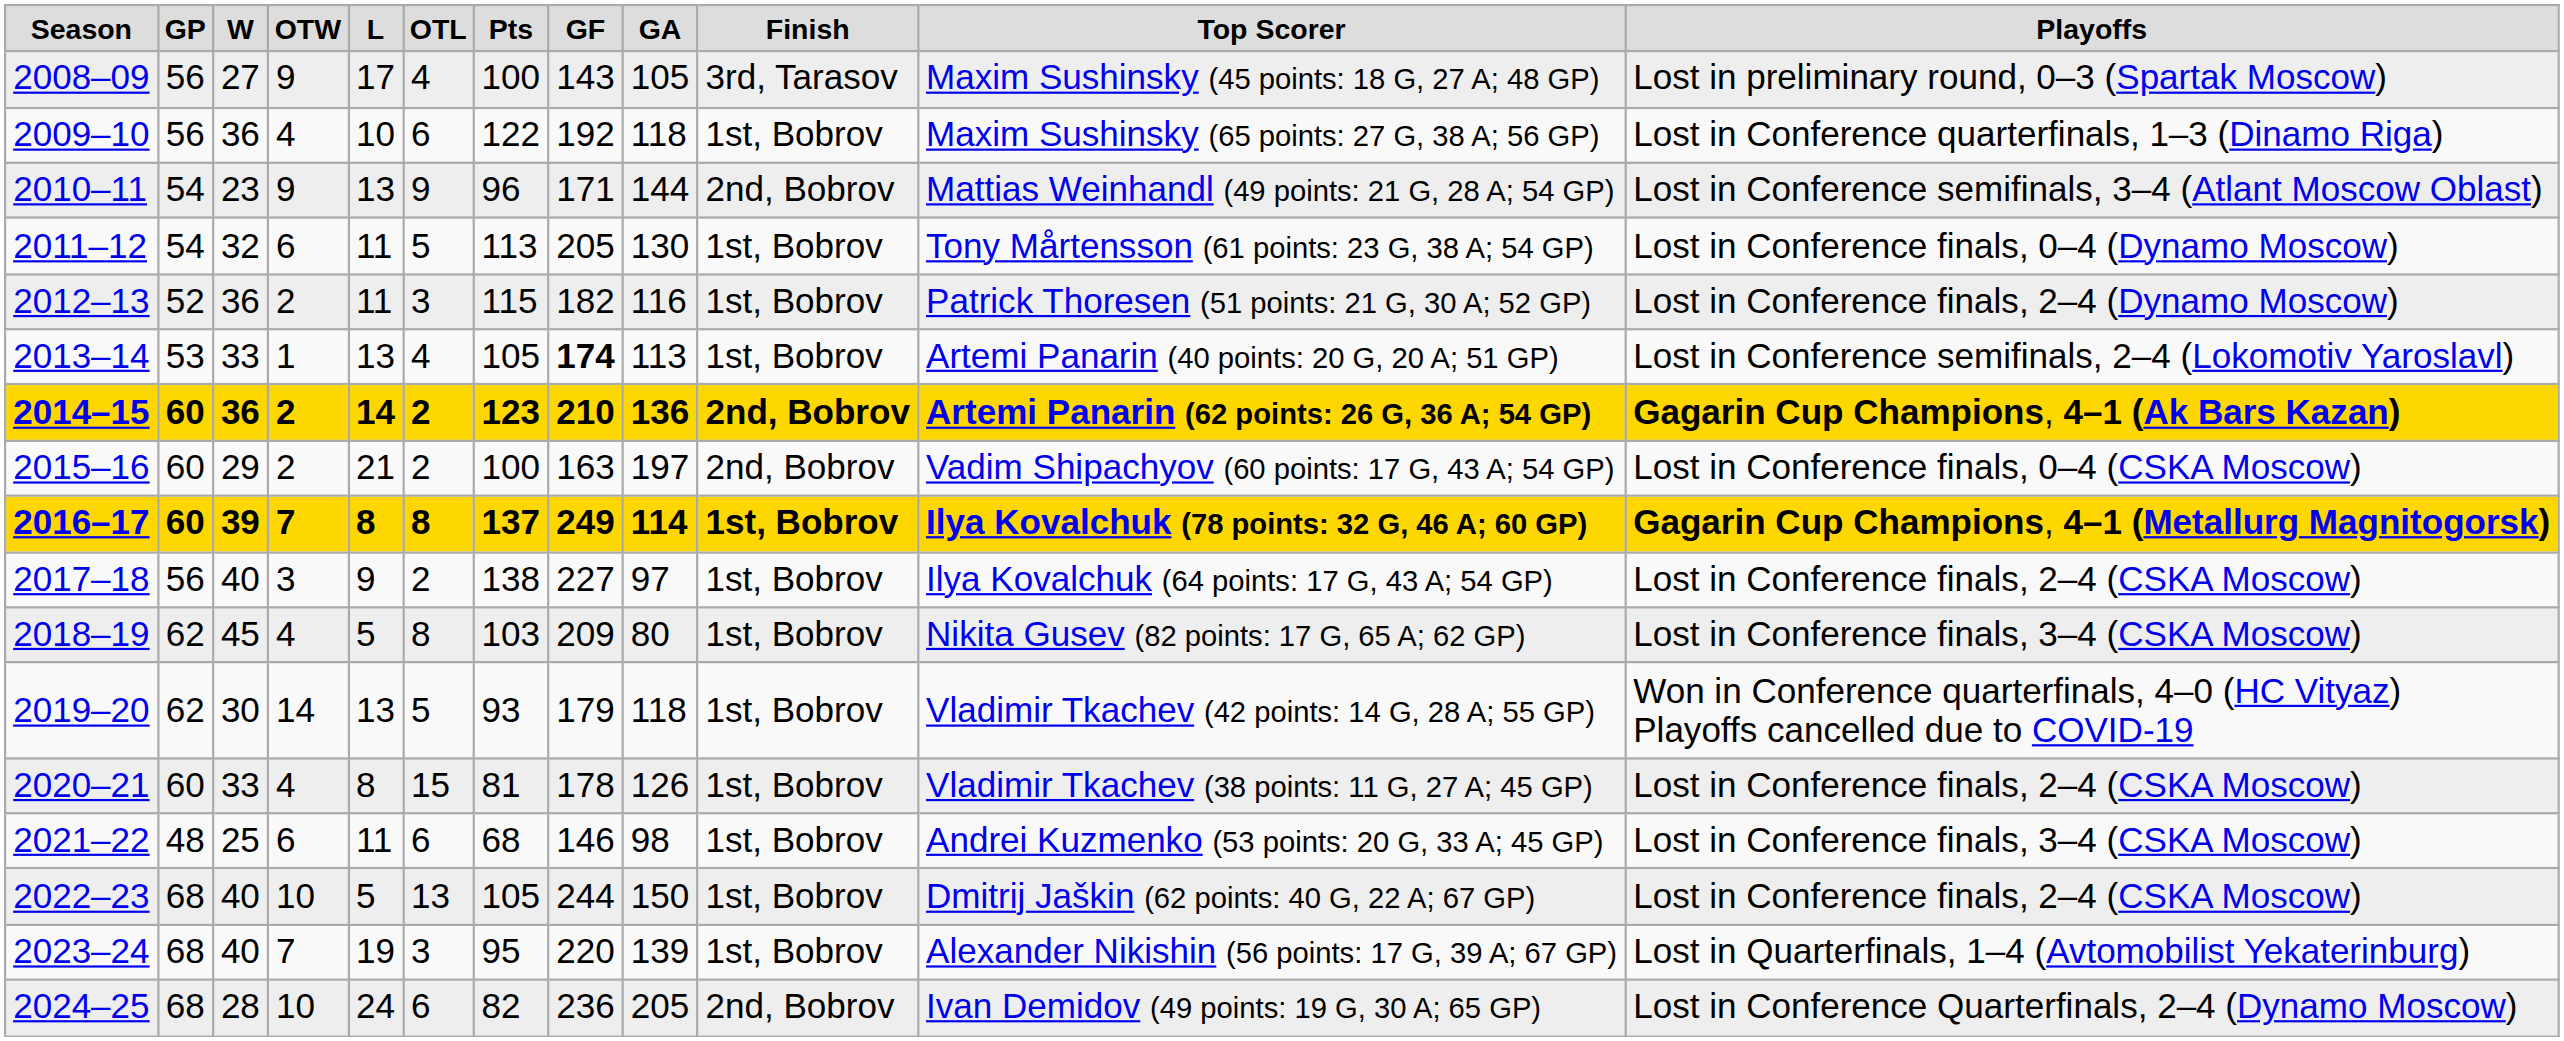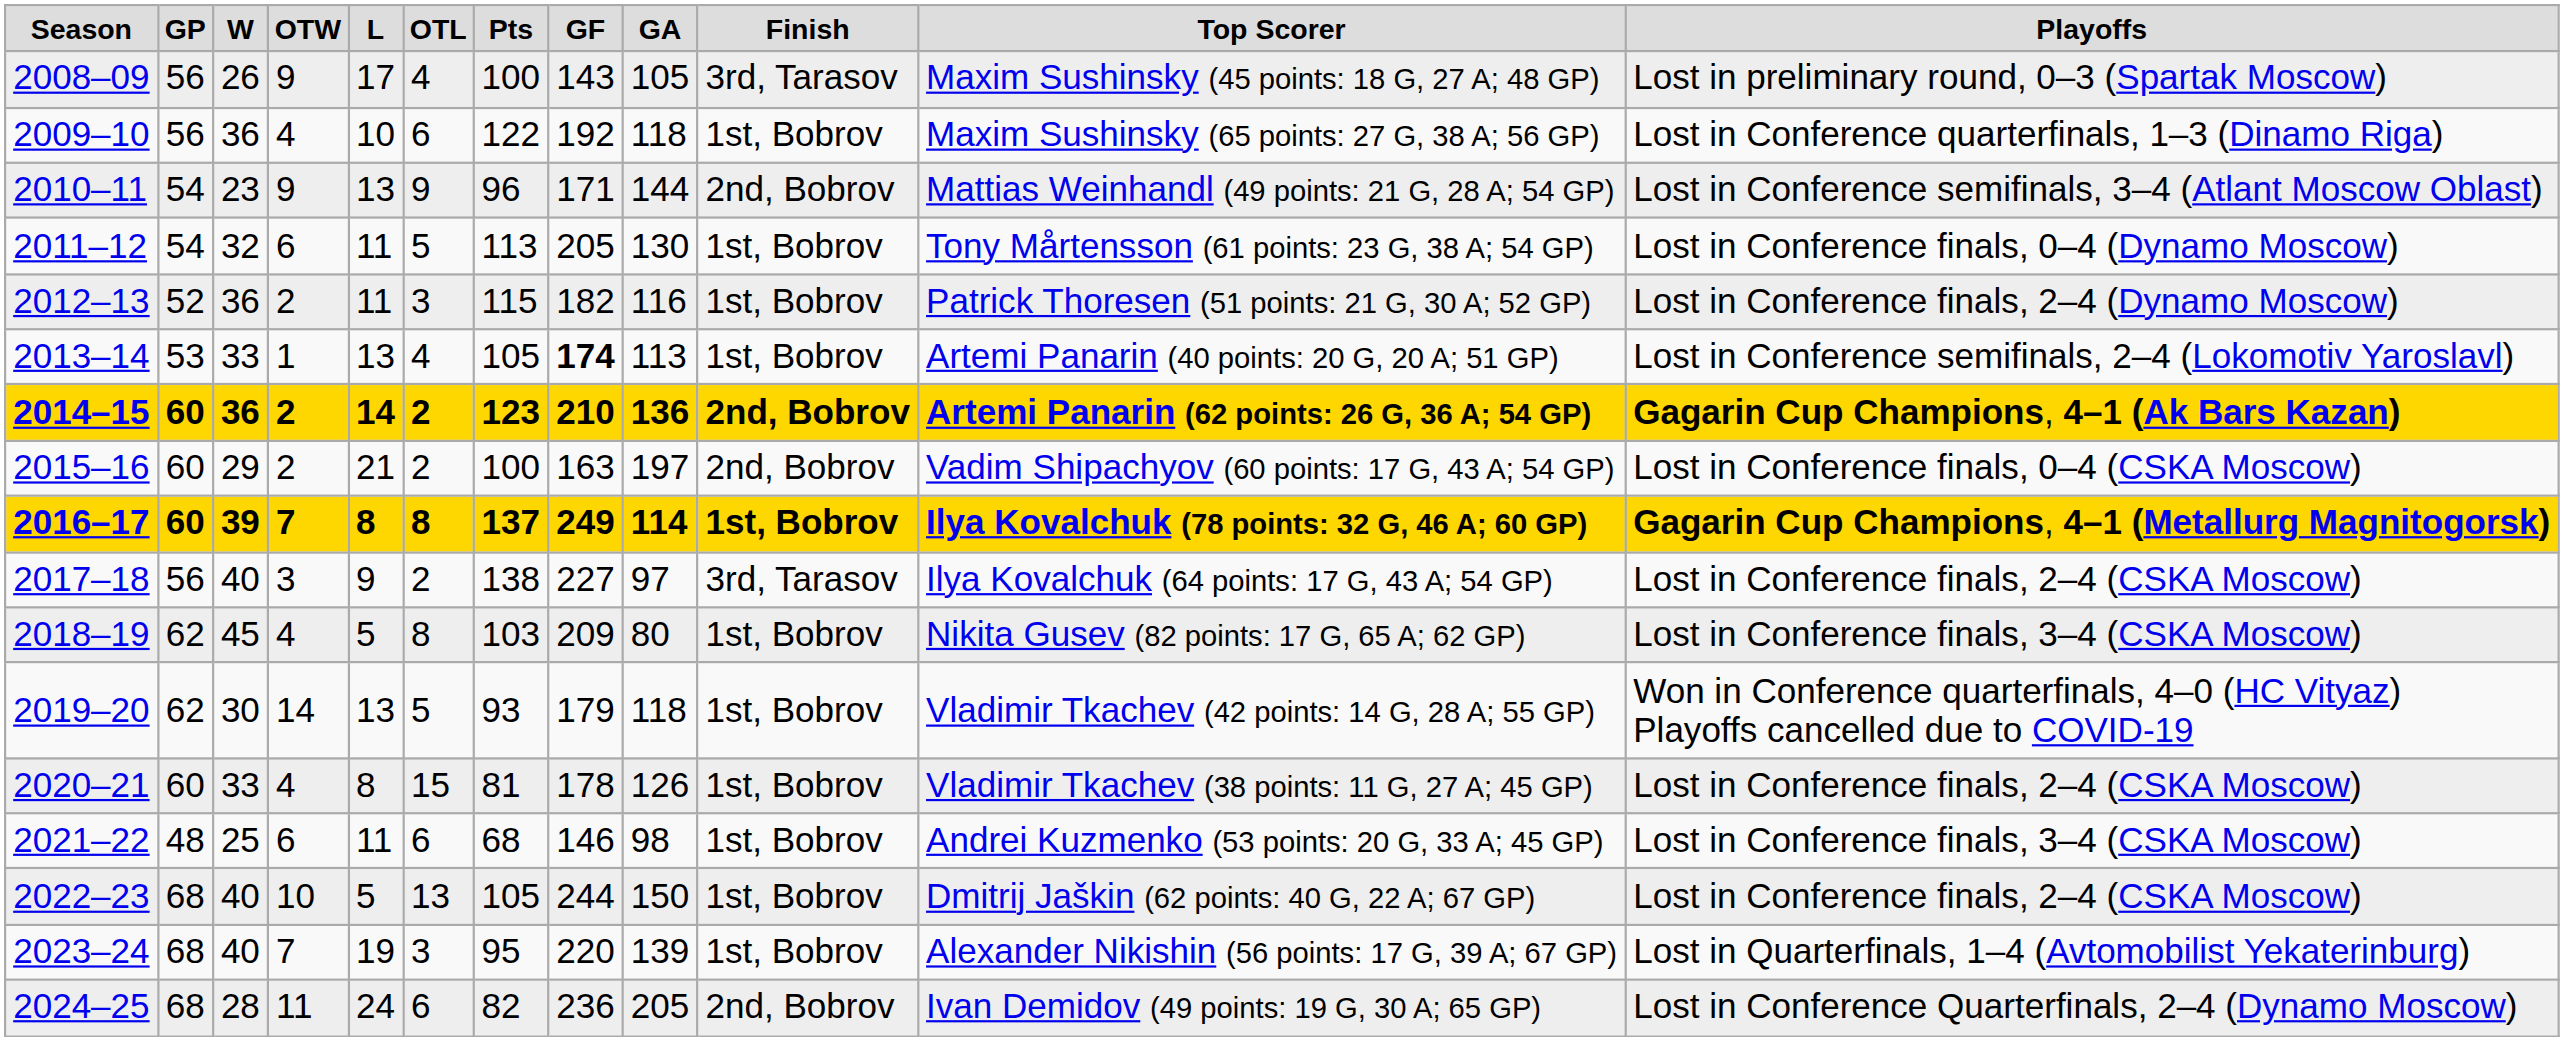(240, 78) 27 -> (240, 78) 26
(794, 578) 1st, Bobrov -> (802, 578) 3rd, Tarasov
(295, 1007) 10 -> (294, 1007) 11
